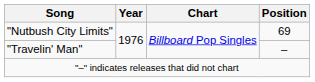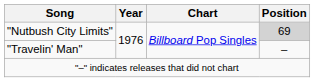(284, 31) no background -> (284, 31) lightgrey background
